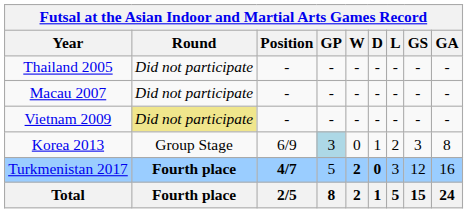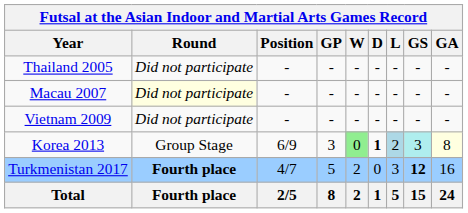(194, 93) no background -> (194, 93) lightyellow background
(194, 119) khaki background -> (194, 119) no background
(331, 144) lightblue background -> (331, 144) no background
(357, 144) no background -> (357, 144) lightgreen background
(377, 144) normal -> (377, 144) bold
(395, 144) no background -> (395, 144) lightblue background
(418, 144) no background -> (418, 144) paleturquoise background
(447, 144) no background -> (447, 144) lightyellow background
(287, 170) bold -> (287, 170) normal
(357, 170) bold -> (357, 170) normal
(377, 170) bold -> (377, 170) normal
(418, 170) normal -> (418, 170) bold
